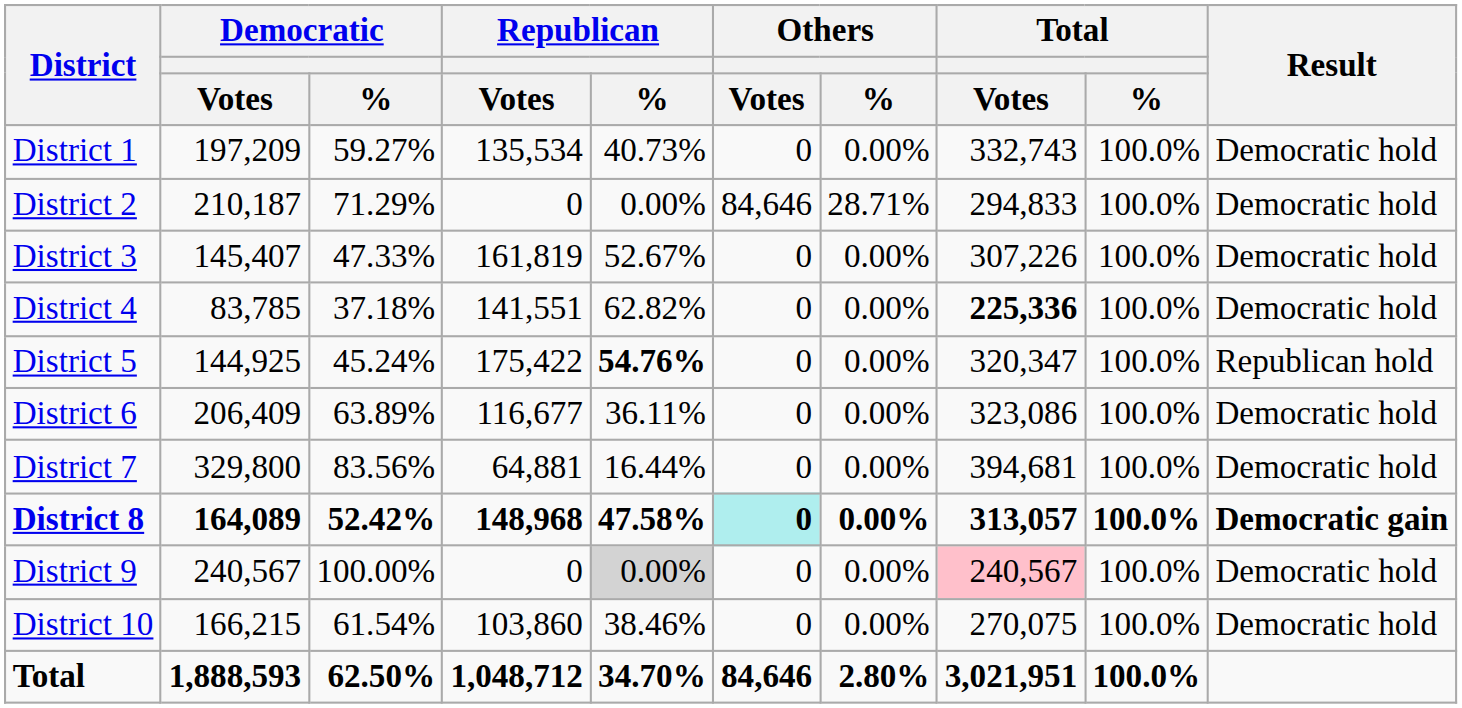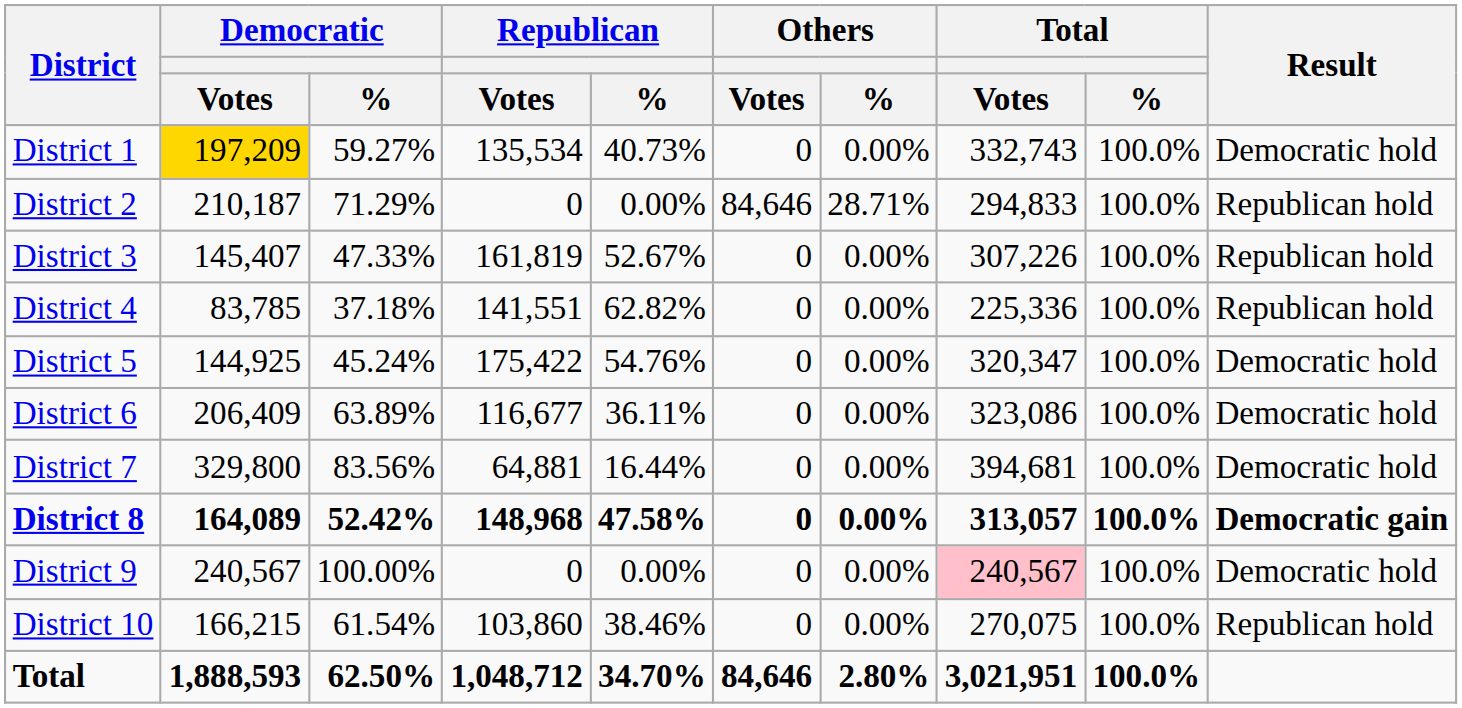(247, 151) no background -> (247, 151) gold background
(1326, 203) Democratic hold -> (1324, 203) Republican hold
(1326, 256) Democratic hold -> (1324, 256) Republican hold
(1023, 308) bold -> (1023, 308) normal
(1326, 308) Democratic hold -> (1324, 308) Republican hold
(652, 361) bold -> (655, 361) normal
(1324, 361) Republican hold -> (1326, 361) Democratic hold
(804, 518) paleturquoise background -> (804, 518) no background
(663, 571) lightgrey background -> (663, 571) no background
(1326, 623) Democratic hold -> (1324, 623) Republican hold
